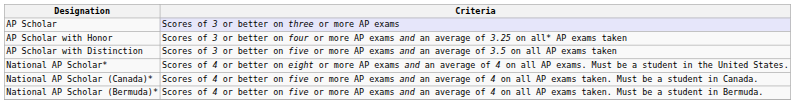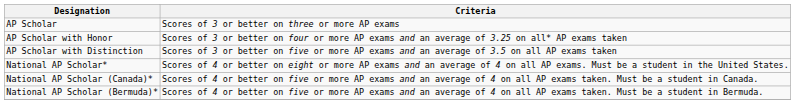(281, 25) lavender background -> (281, 25) no background
